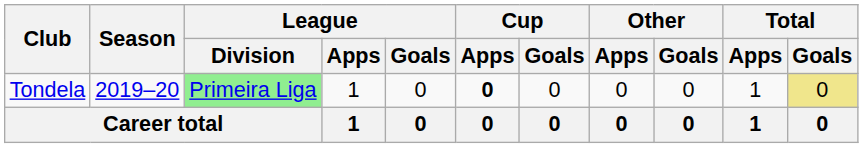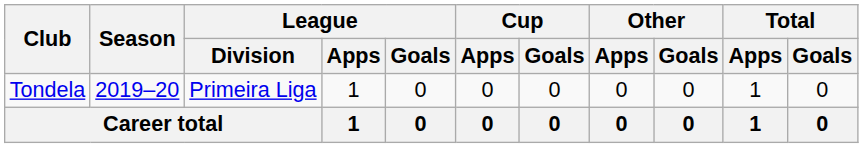(253, 90) lightgreen background -> (253, 90) no background
(487, 90) bold -> (487, 90) normal
(822, 90) khaki background -> (822, 90) no background
